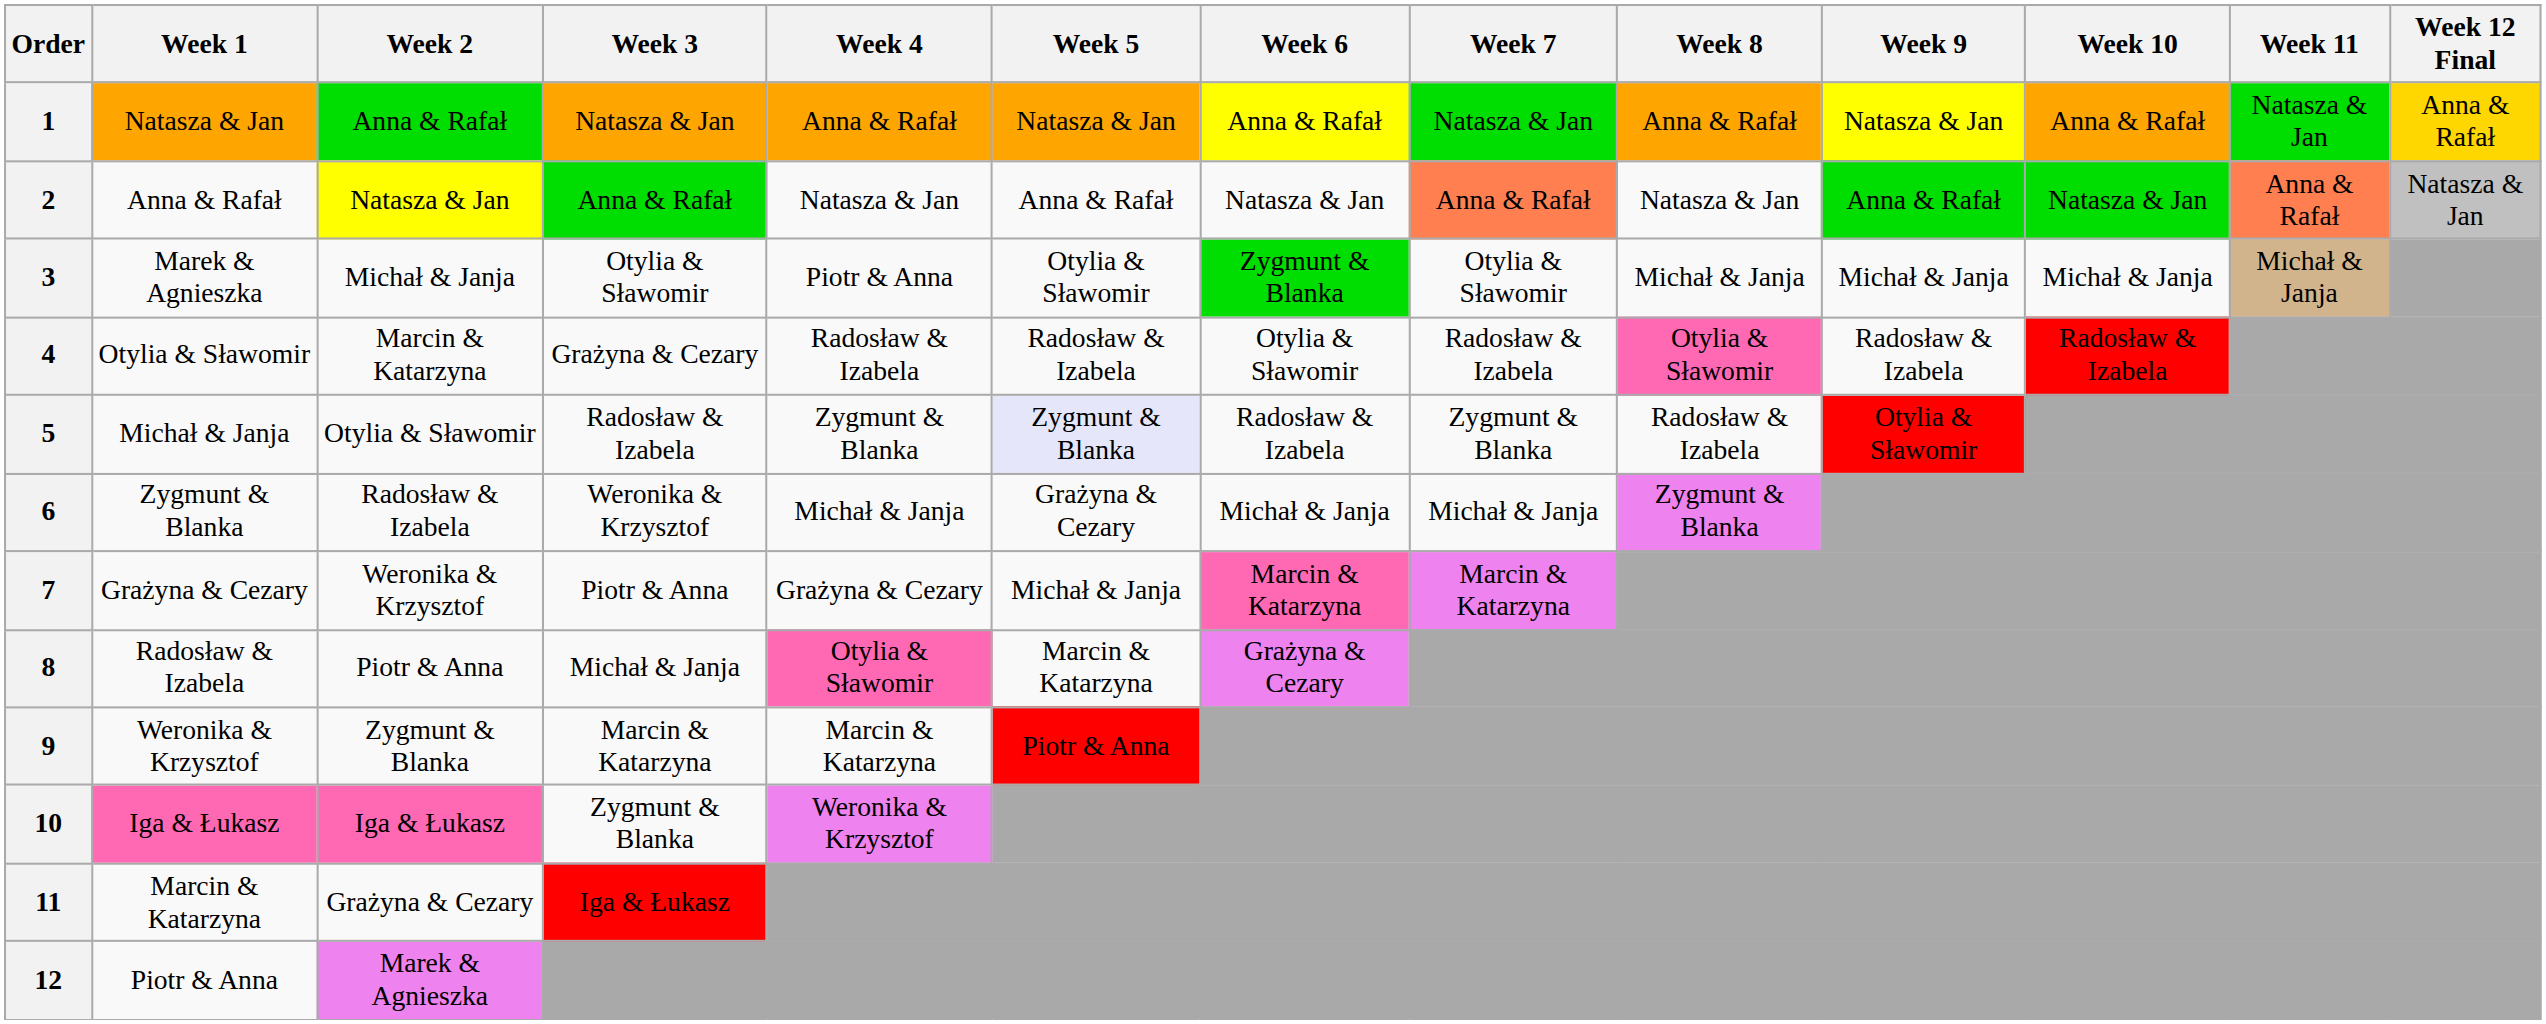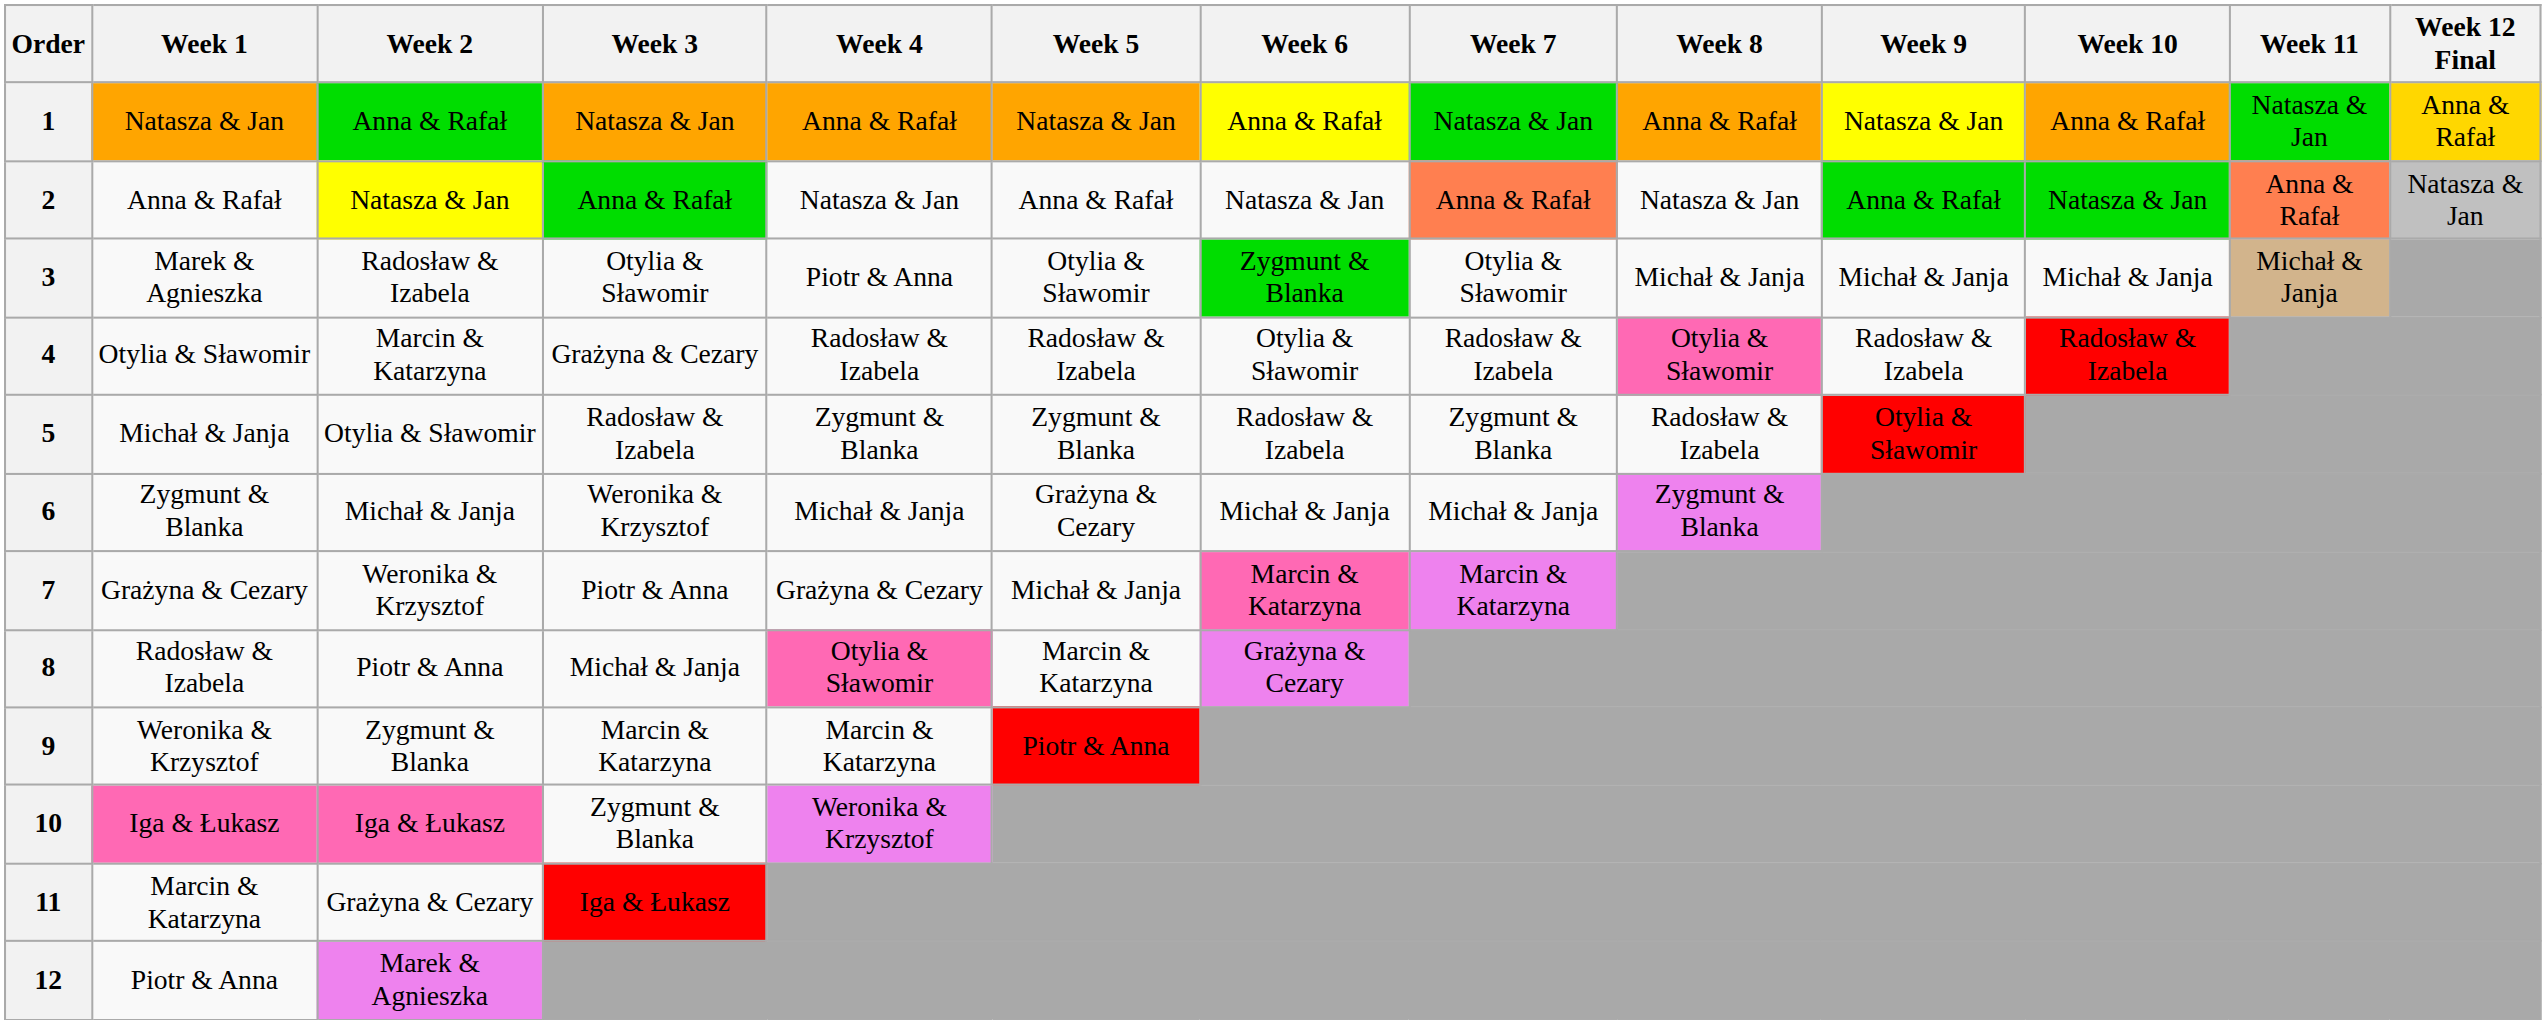(430, 277) Michał & Janja -> (430, 277) Radosław & Izabela
(1096, 433) lavender background -> (1096, 433) no background
(430, 511) Radosław & Izabela -> (430, 511) Michał & Janja
